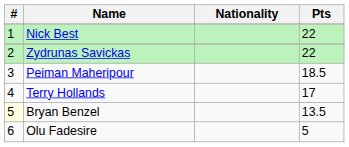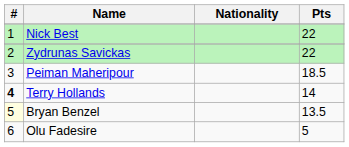(11, 92) normal -> (11, 92) bold
(309, 92) 17 -> (309, 92) 14
